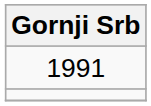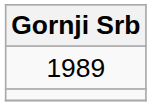(76, 67) 1991 -> (76, 67) 1989
